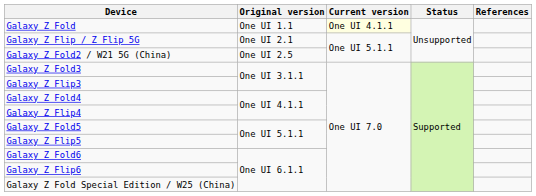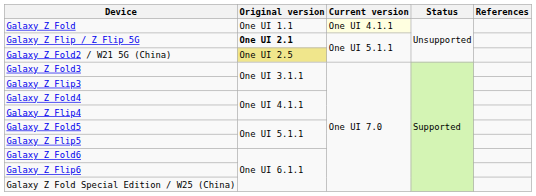(266, 40) normal -> (266, 40) bold
(266, 55) no background -> (266, 55) khaki background
